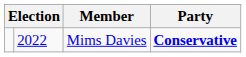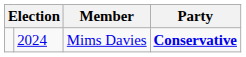(32, 39) 2022 -> (32, 39) 2024
